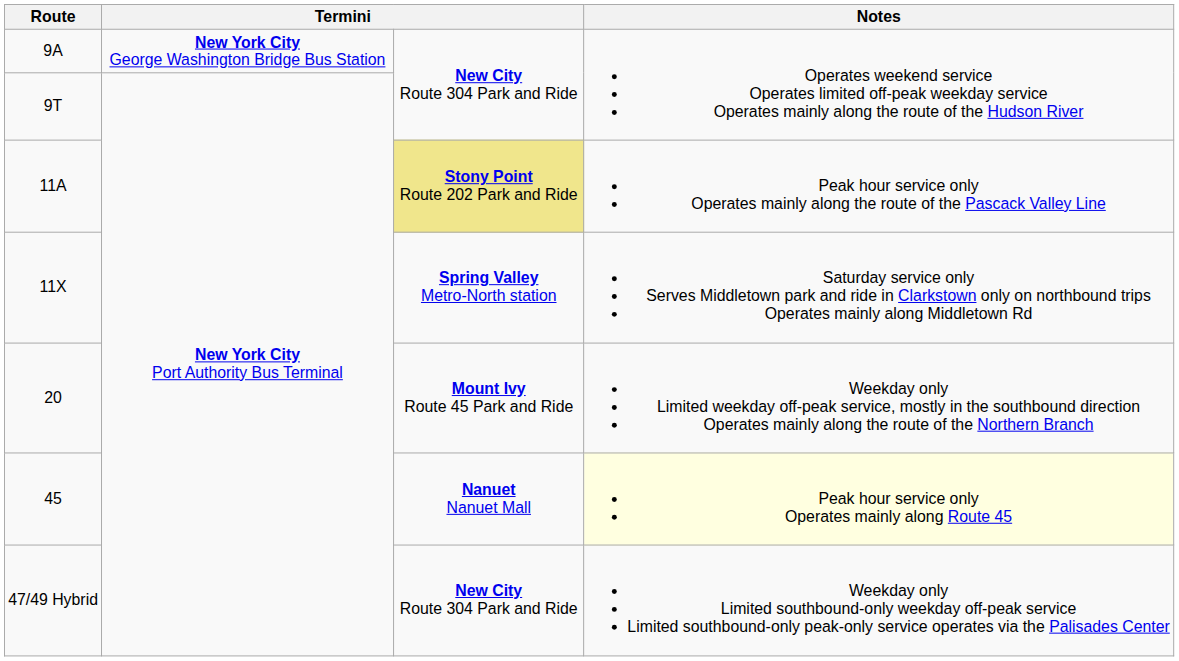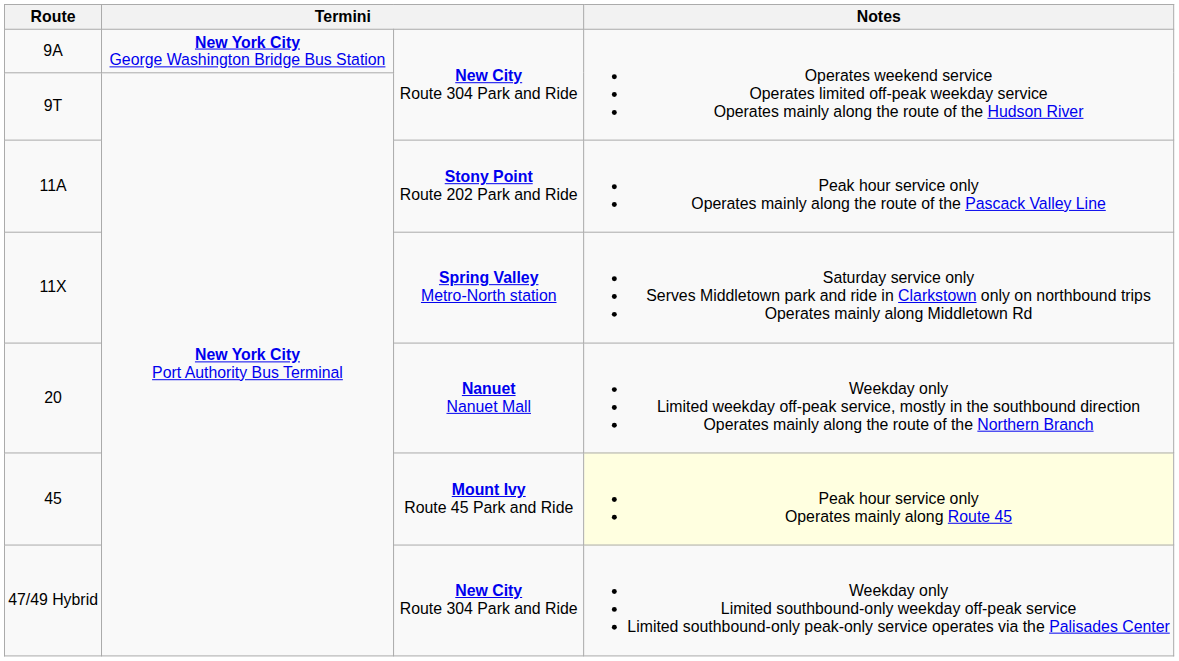(489, 186) khaki background -> (489, 186) no background
(489, 397) Mount Ivy Route 45 Park and Ride -> (489, 397) Nanuet Nanuet Mall
(489, 499) Nanuet Nanuet Mall -> (489, 499) Mount Ivy Route 45 Park and Ride
